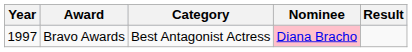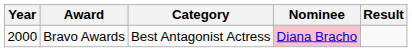(22, 36) 1997 -> (22, 36) 2000
